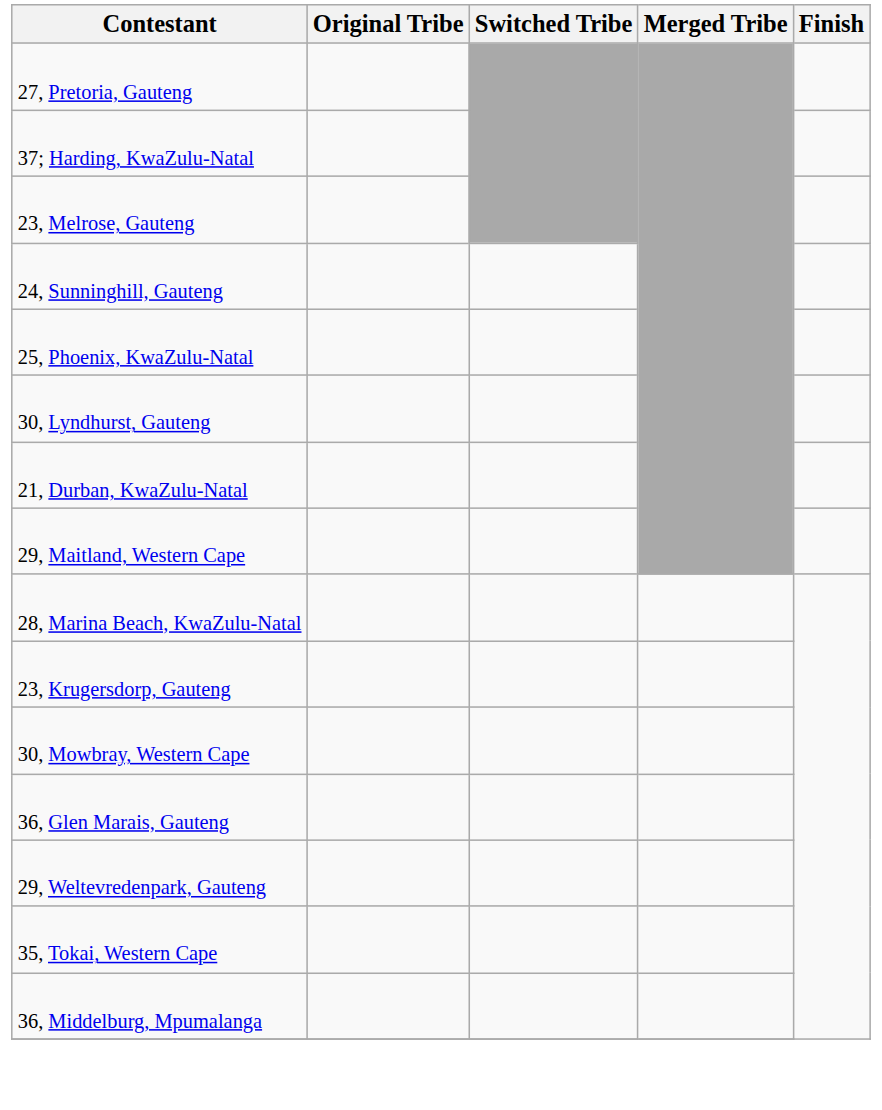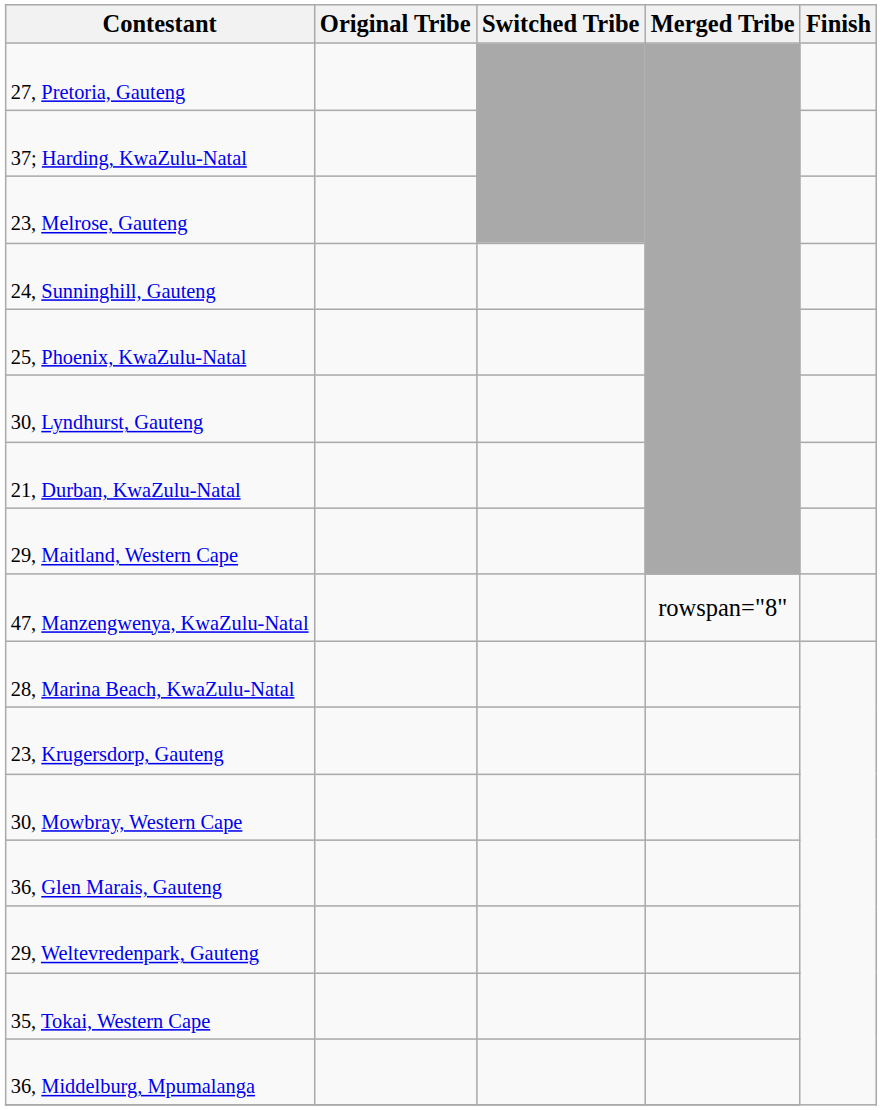+ row: (160, 622)
